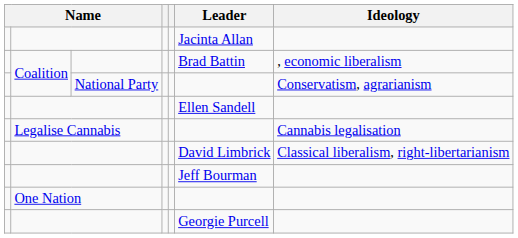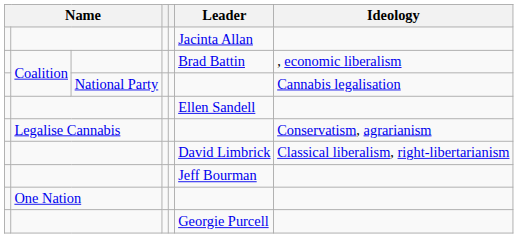(354, 84) Conservatism, agrarianism -> (339, 84) Cannabis legalisation
(339, 130) Cannabis legalisation -> (354, 130) Conservatism, agrarianism
